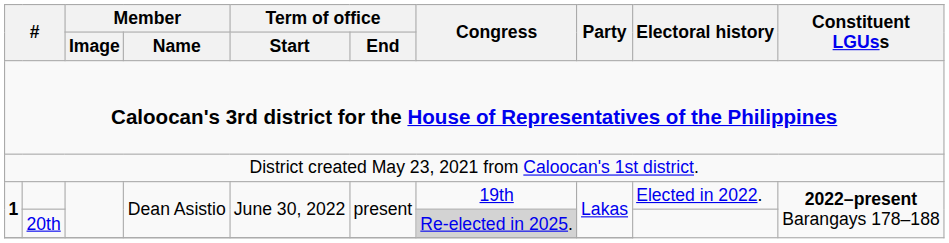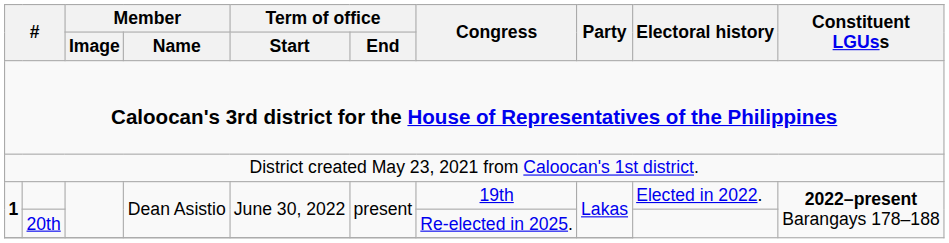(497, 223) lightgrey background -> (497, 223) no background
